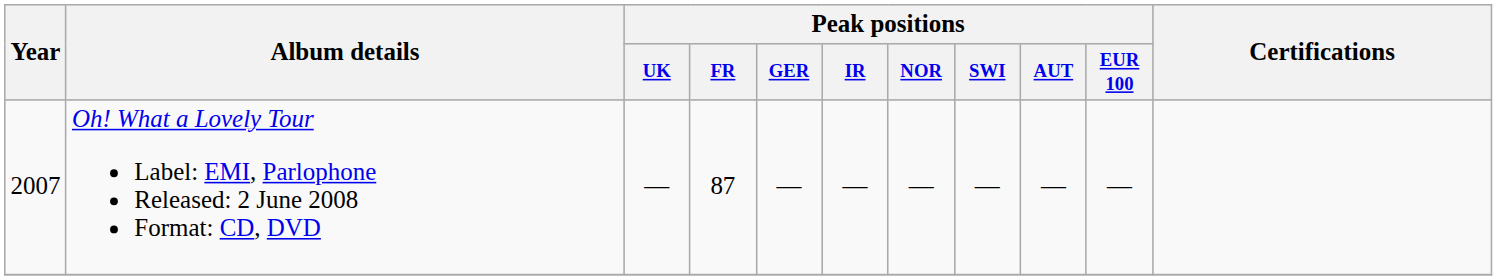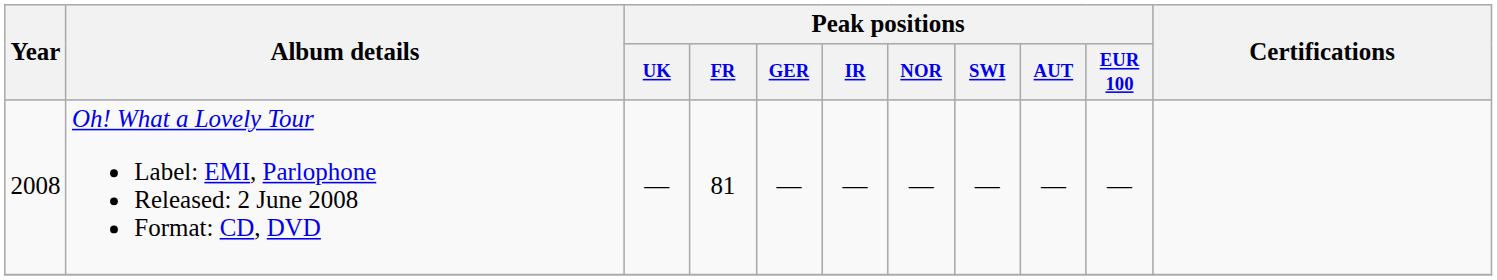(35, 186) 2007 -> (35, 186) 2008
(723, 186) 87 -> (723, 186) 81
